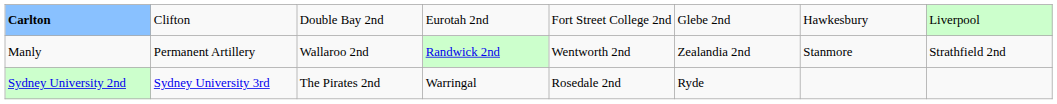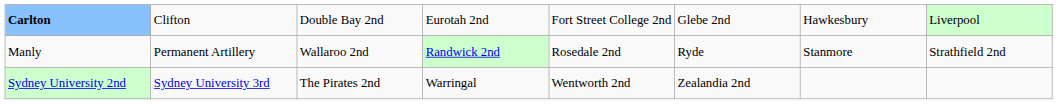(591, 51) Wentworth 2nd -> (586, 51) Rosedale 2nd
(714, 51) Zealandia 2nd -> (691, 51) Ryde
(586, 83) Rosedale 2nd -> (591, 83) Wentworth 2nd
(691, 83) Ryde -> (714, 83) Zealandia 2nd
